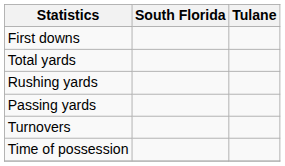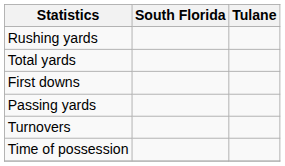rows swapped: (44, 37) <-> (53, 82)
